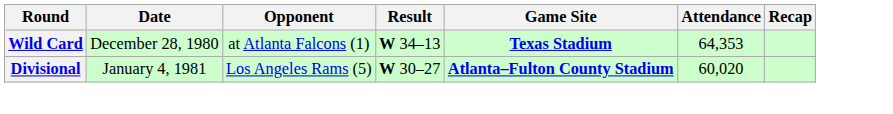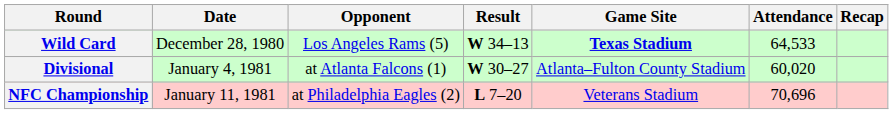(299, 43) at Atlanta Falcons (1) -> (376, 43) Los Angeles Rams (5)
(721, 43) 64,353 -> (793, 43) 64,533
(299, 69) Los Angeles Rams (5) -> (376, 69) at Atlanta Falcons (1)
(561, 69) bold -> (641, 69) normal
+ row: (78, 95)
